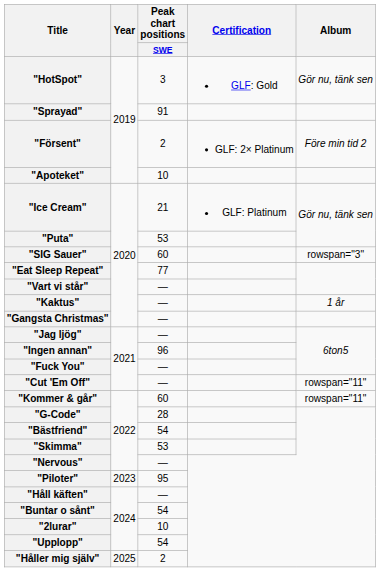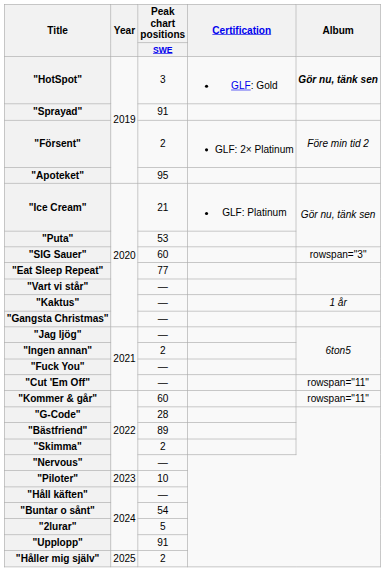(336, 80) normal -> (338, 80) bold
(163, 175) 10 -> (163, 175) 95
(163, 350) 96 -> (163, 350) 2
(163, 430) 54 -> (163, 430) 89
(163, 446) 53 -> (163, 446) 2
(163, 478) 95 -> (163, 478) 10
(163, 526) 10 -> (163, 526) 5
(163, 542) 54 -> (163, 542) 91
